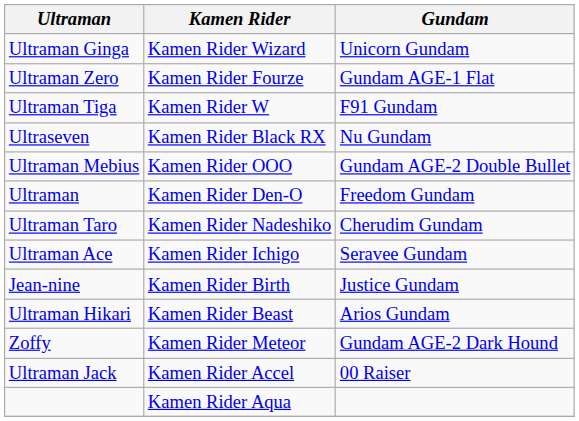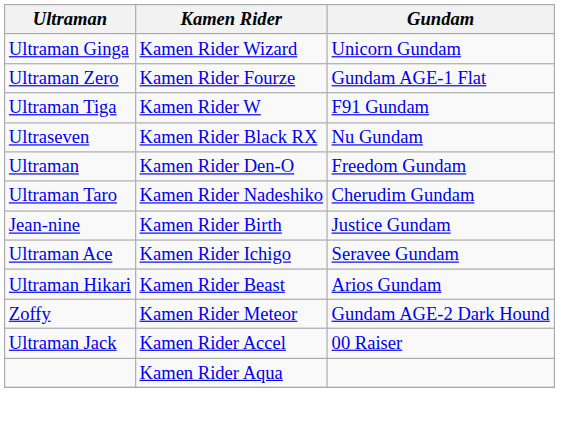- row: (74, 166)
rows swapped: (44, 284) <-> (61, 254)
